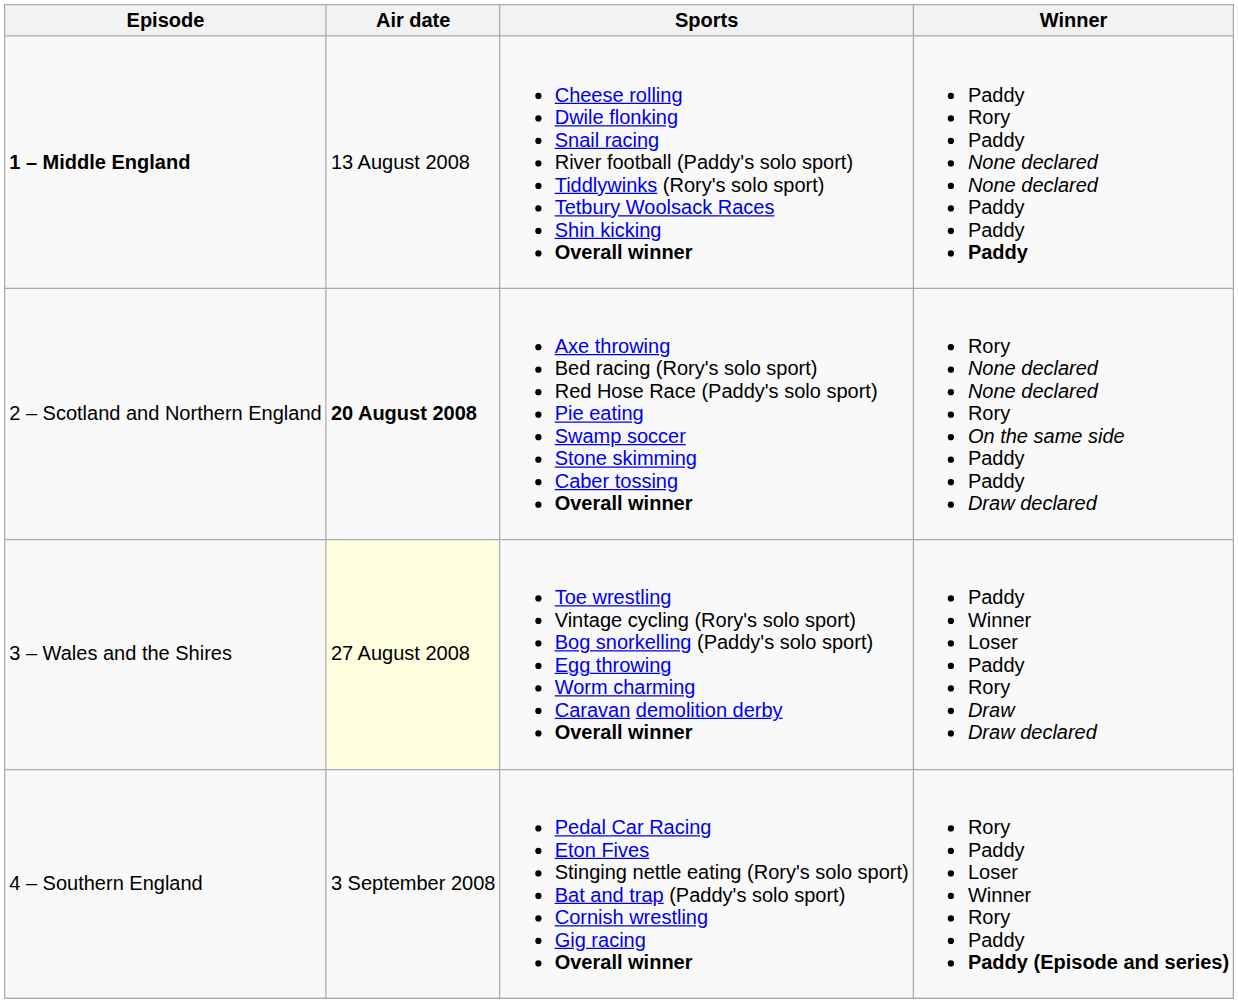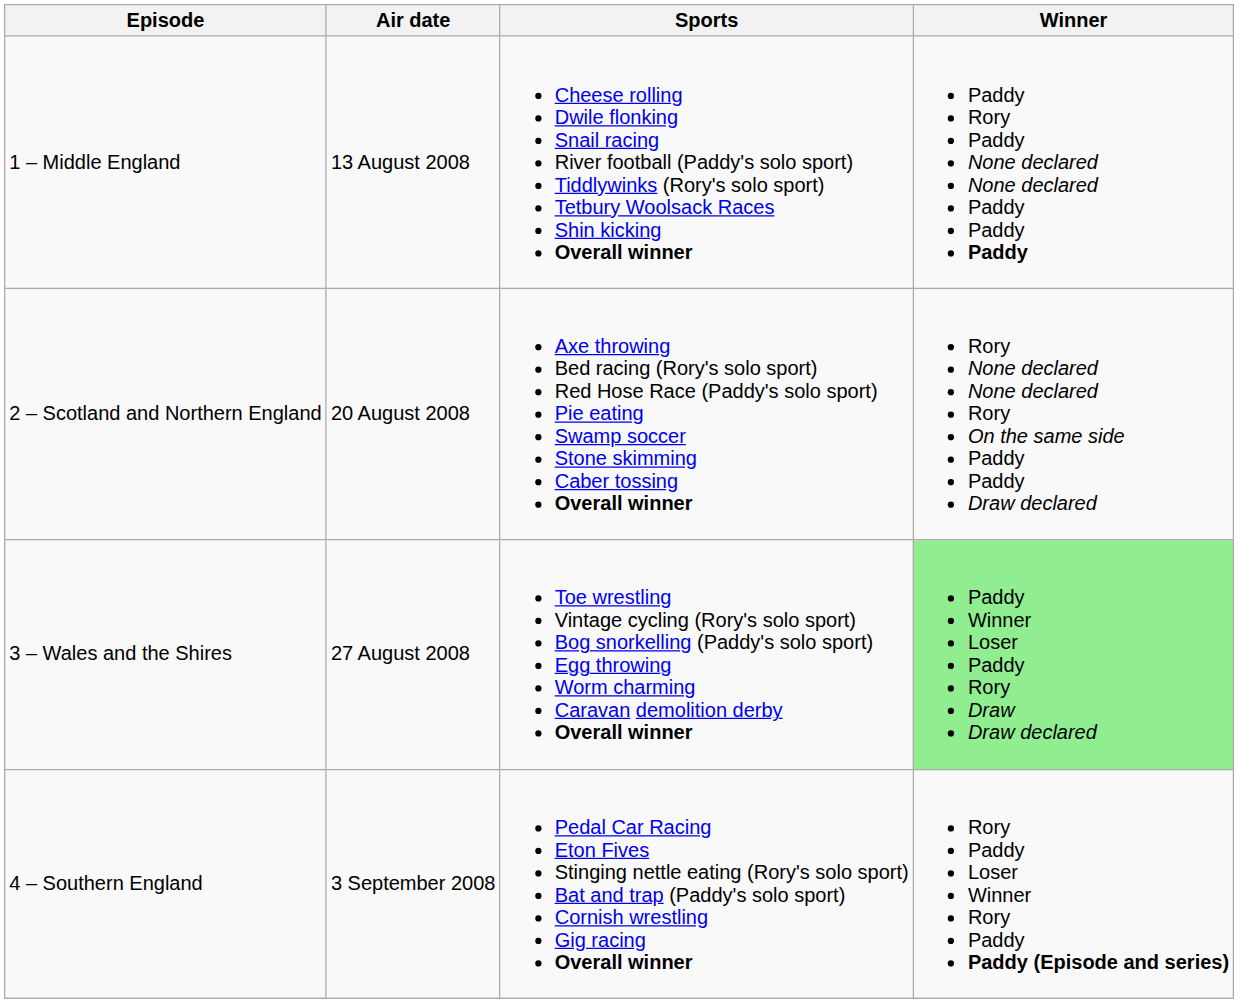(100, 162) bold -> (95, 162) normal
(404, 413) bold -> (400, 413) normal
(400, 654) lightyellow background -> (400, 654) no background
(1074, 666) no background -> (1074, 666) lightgreen background
